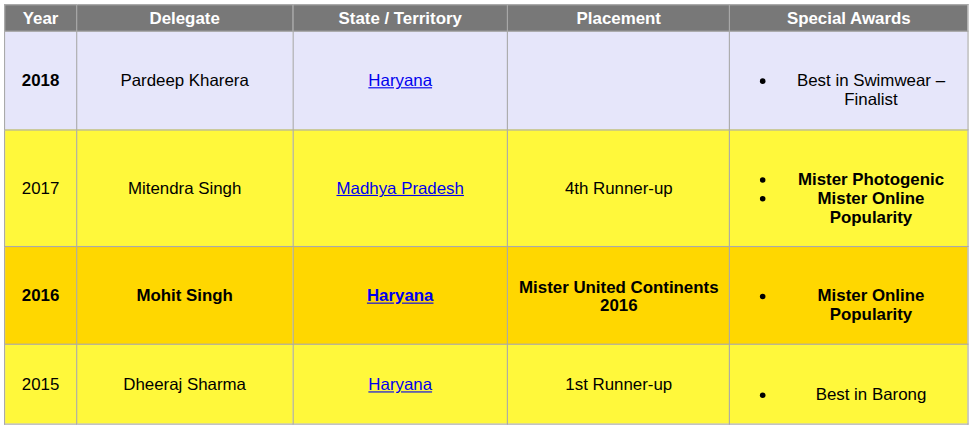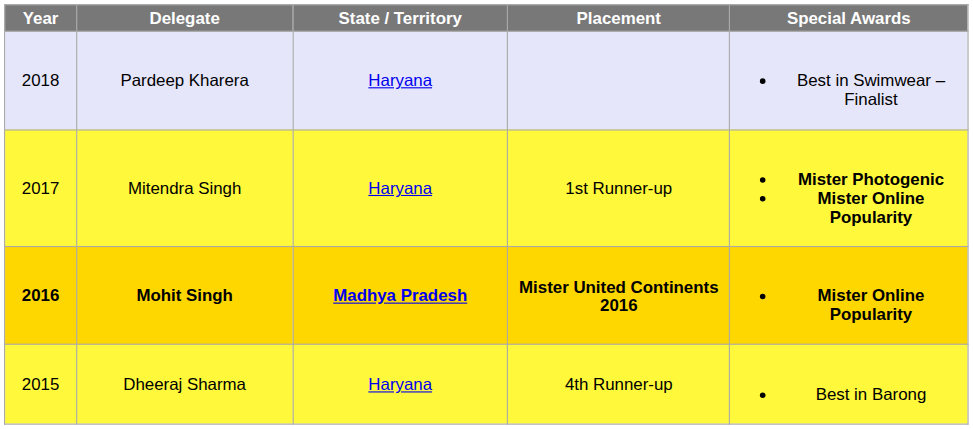(41, 81) bold -> (41, 81) normal
(400, 188) Madhya Pradesh -> (400, 188) Haryana
(619, 188) 4th Runner-up -> (619, 188) 1st Runner-up
(400, 296) Haryana -> (400, 296) Madhya Pradesh
(619, 384) 1st Runner-up -> (619, 384) 4th Runner-up
